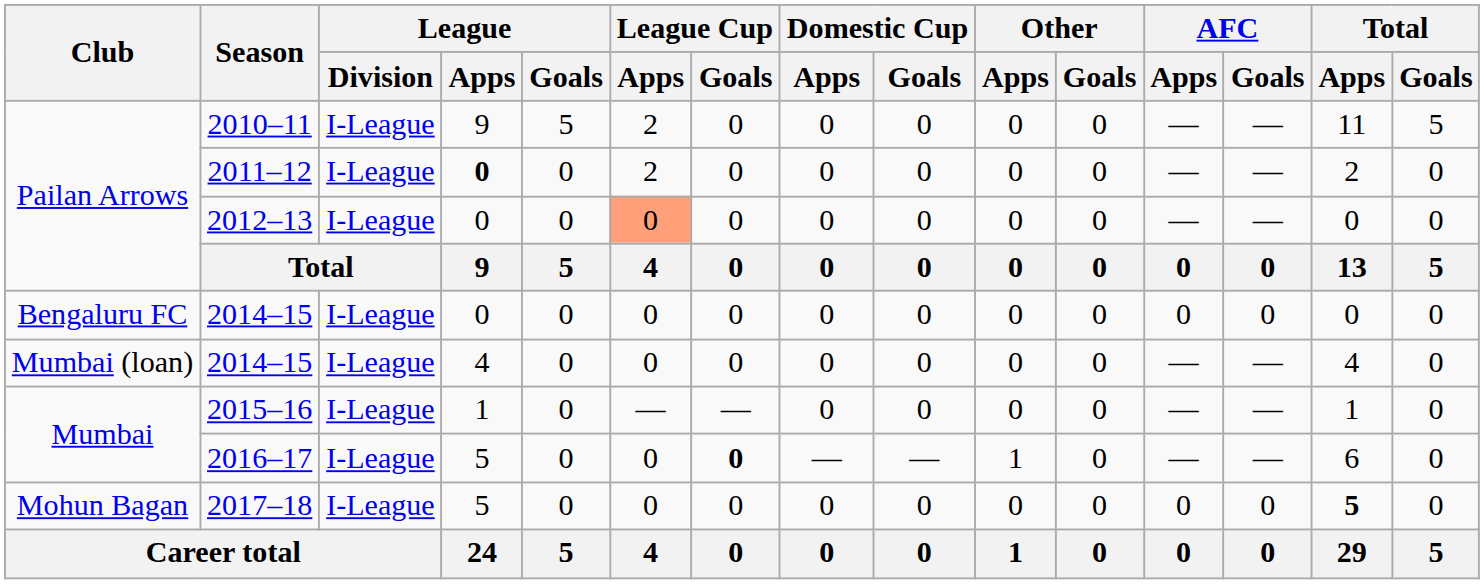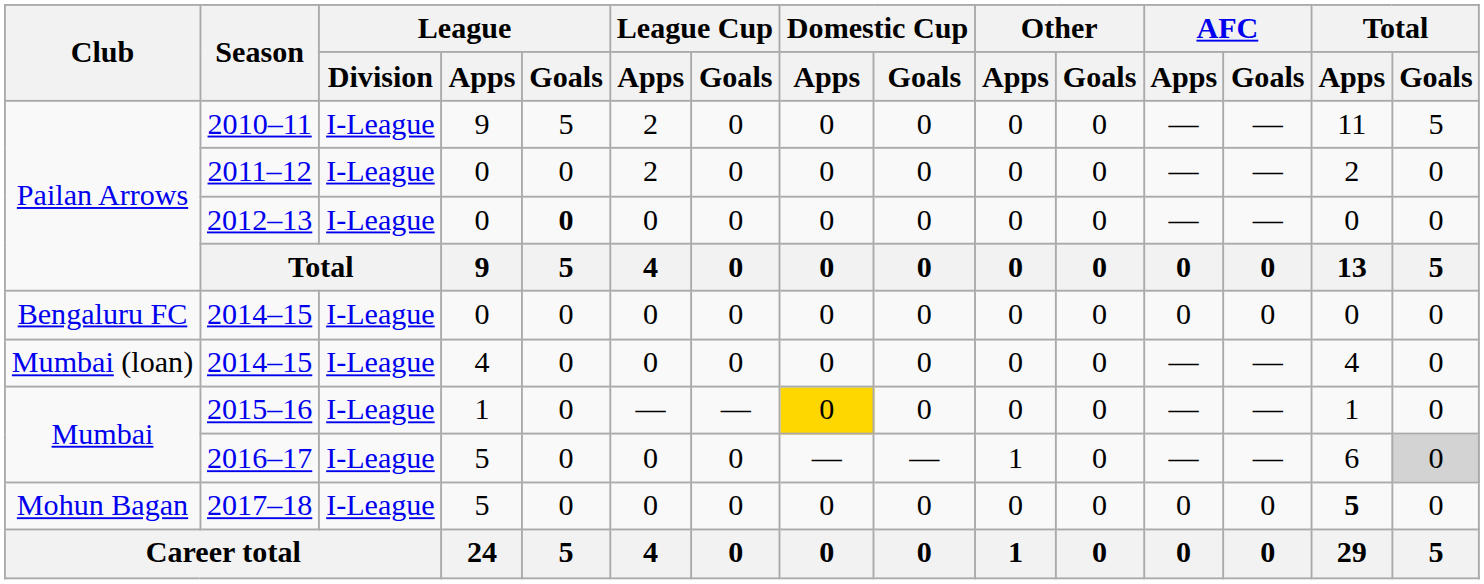(482, 171) bold -> (482, 171) normal
(566, 219) normal -> (566, 219) bold
(651, 219) lightsalmon background -> (651, 219) no background
(827, 409) no background -> (827, 409) gold background
(736, 457) bold -> (736, 457) normal
(1436, 457) no background -> (1436, 457) lightgrey background
